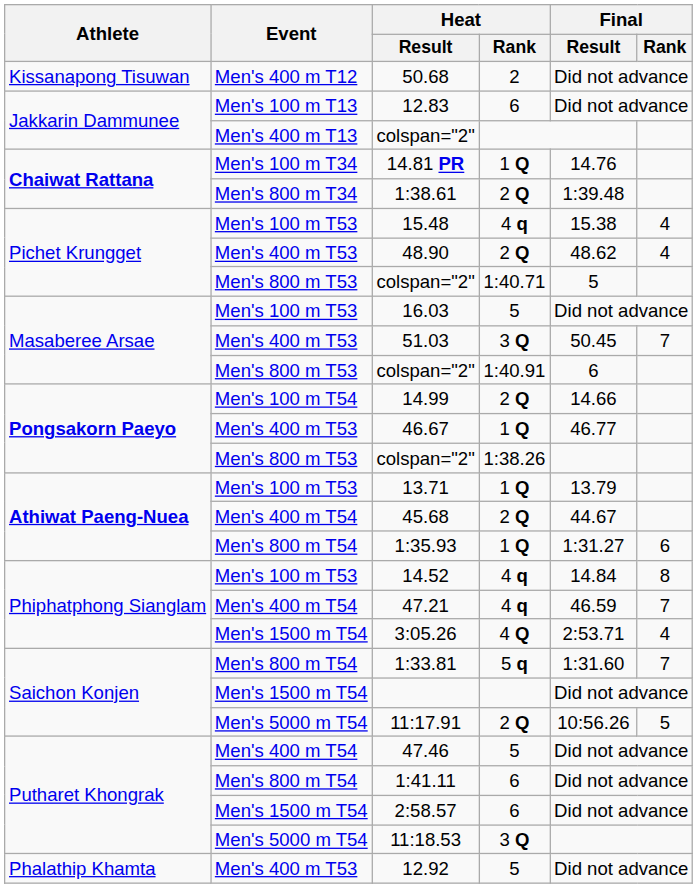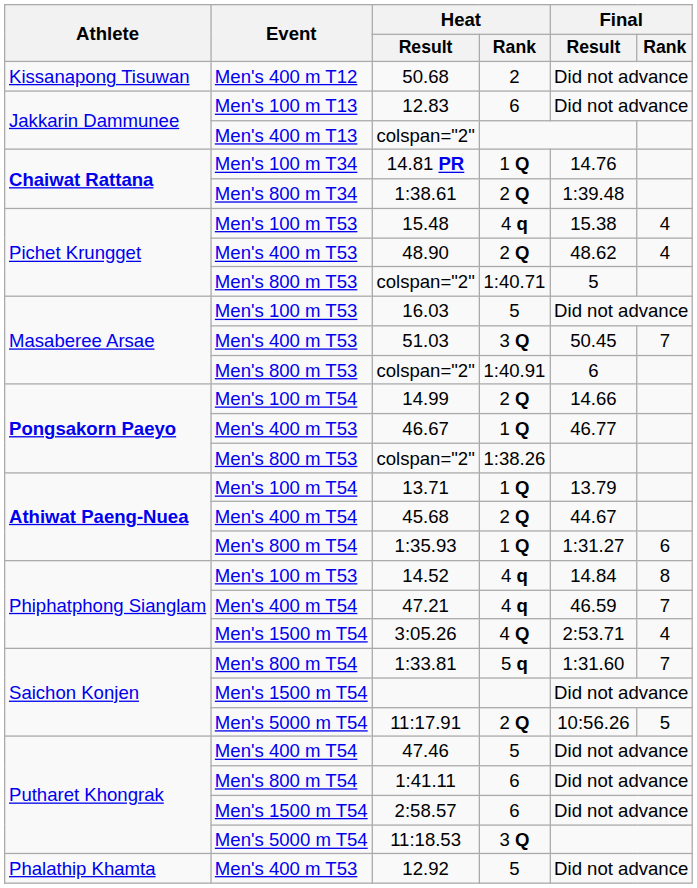(286, 488) Men's 100 m T53 -> (286, 488) Men's 100 m T54
